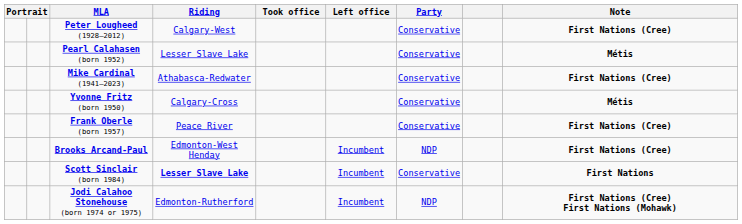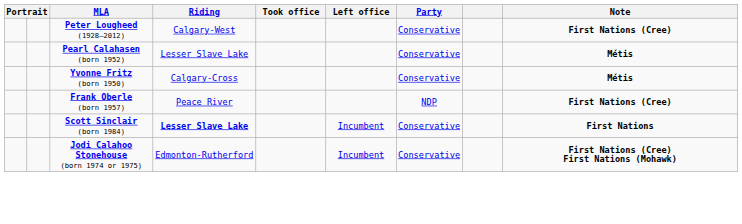- row: (101, 78)
(429, 126) Conservative -> (429, 102) NDP
- row: (101, 150)
(429, 202) NDP -> (429, 155) Conservative
